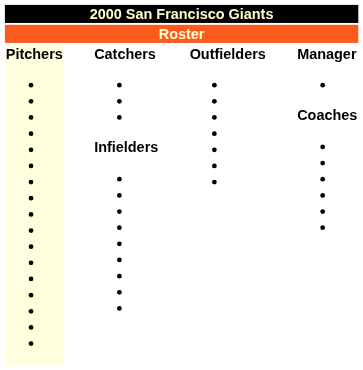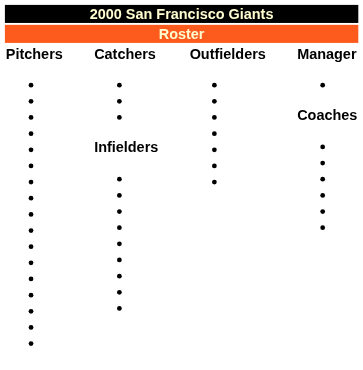(34, 198) lightyellow background -> (34, 198) no background
